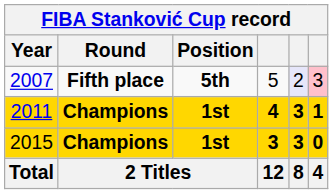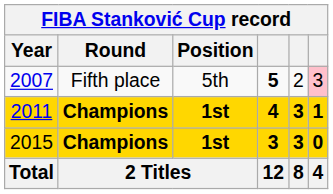(115, 81) bold -> (116, 81) normal
(215, 81) bold -> (215, 81) normal
(273, 81) normal -> (273, 81) bold
(298, 81) lavender background -> (298, 81) no background
